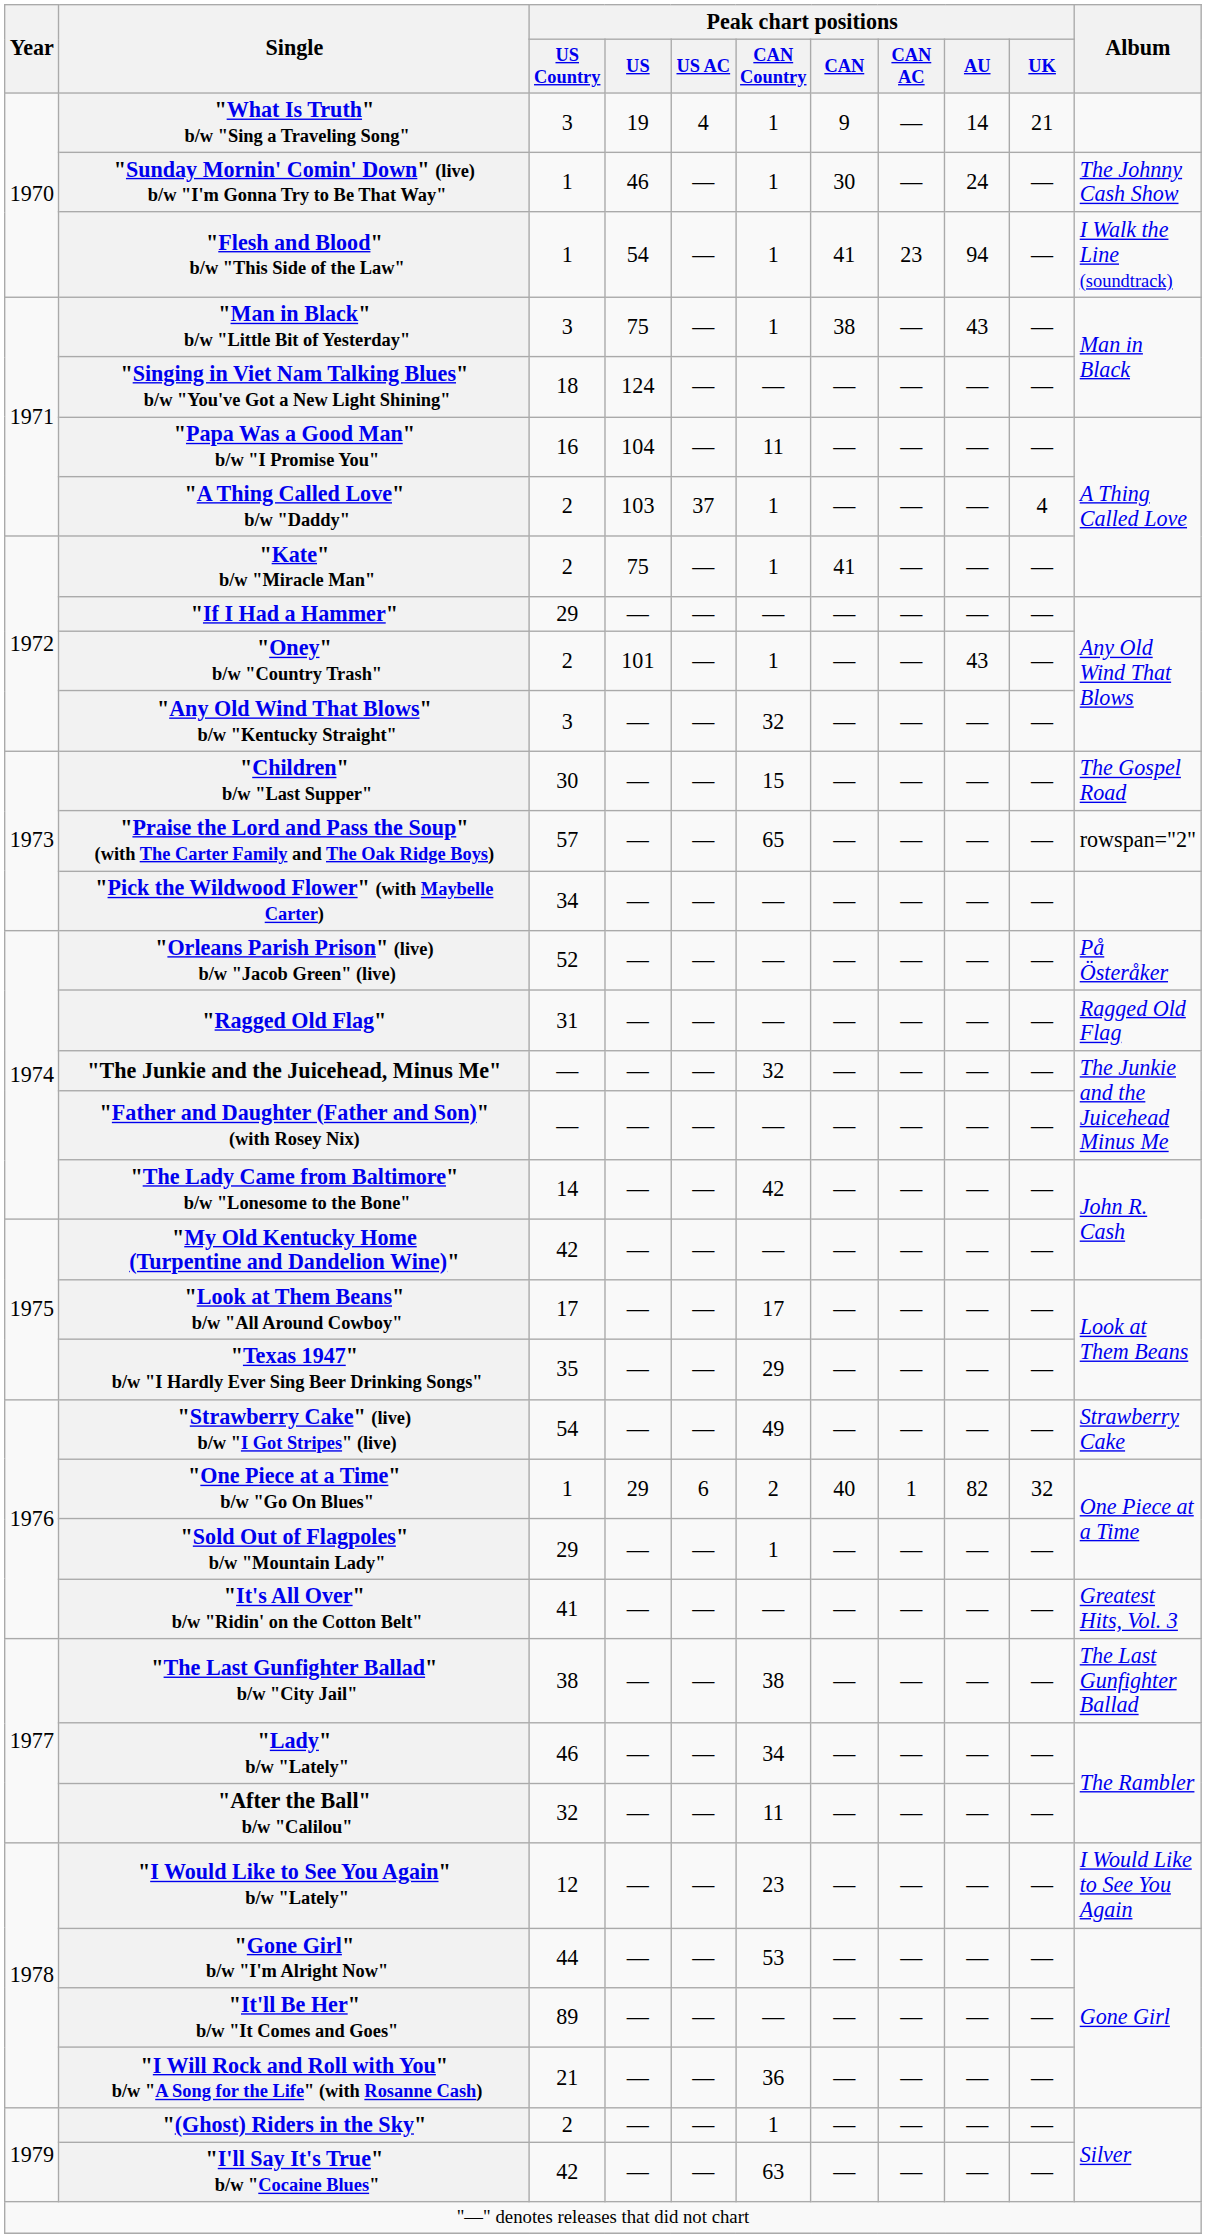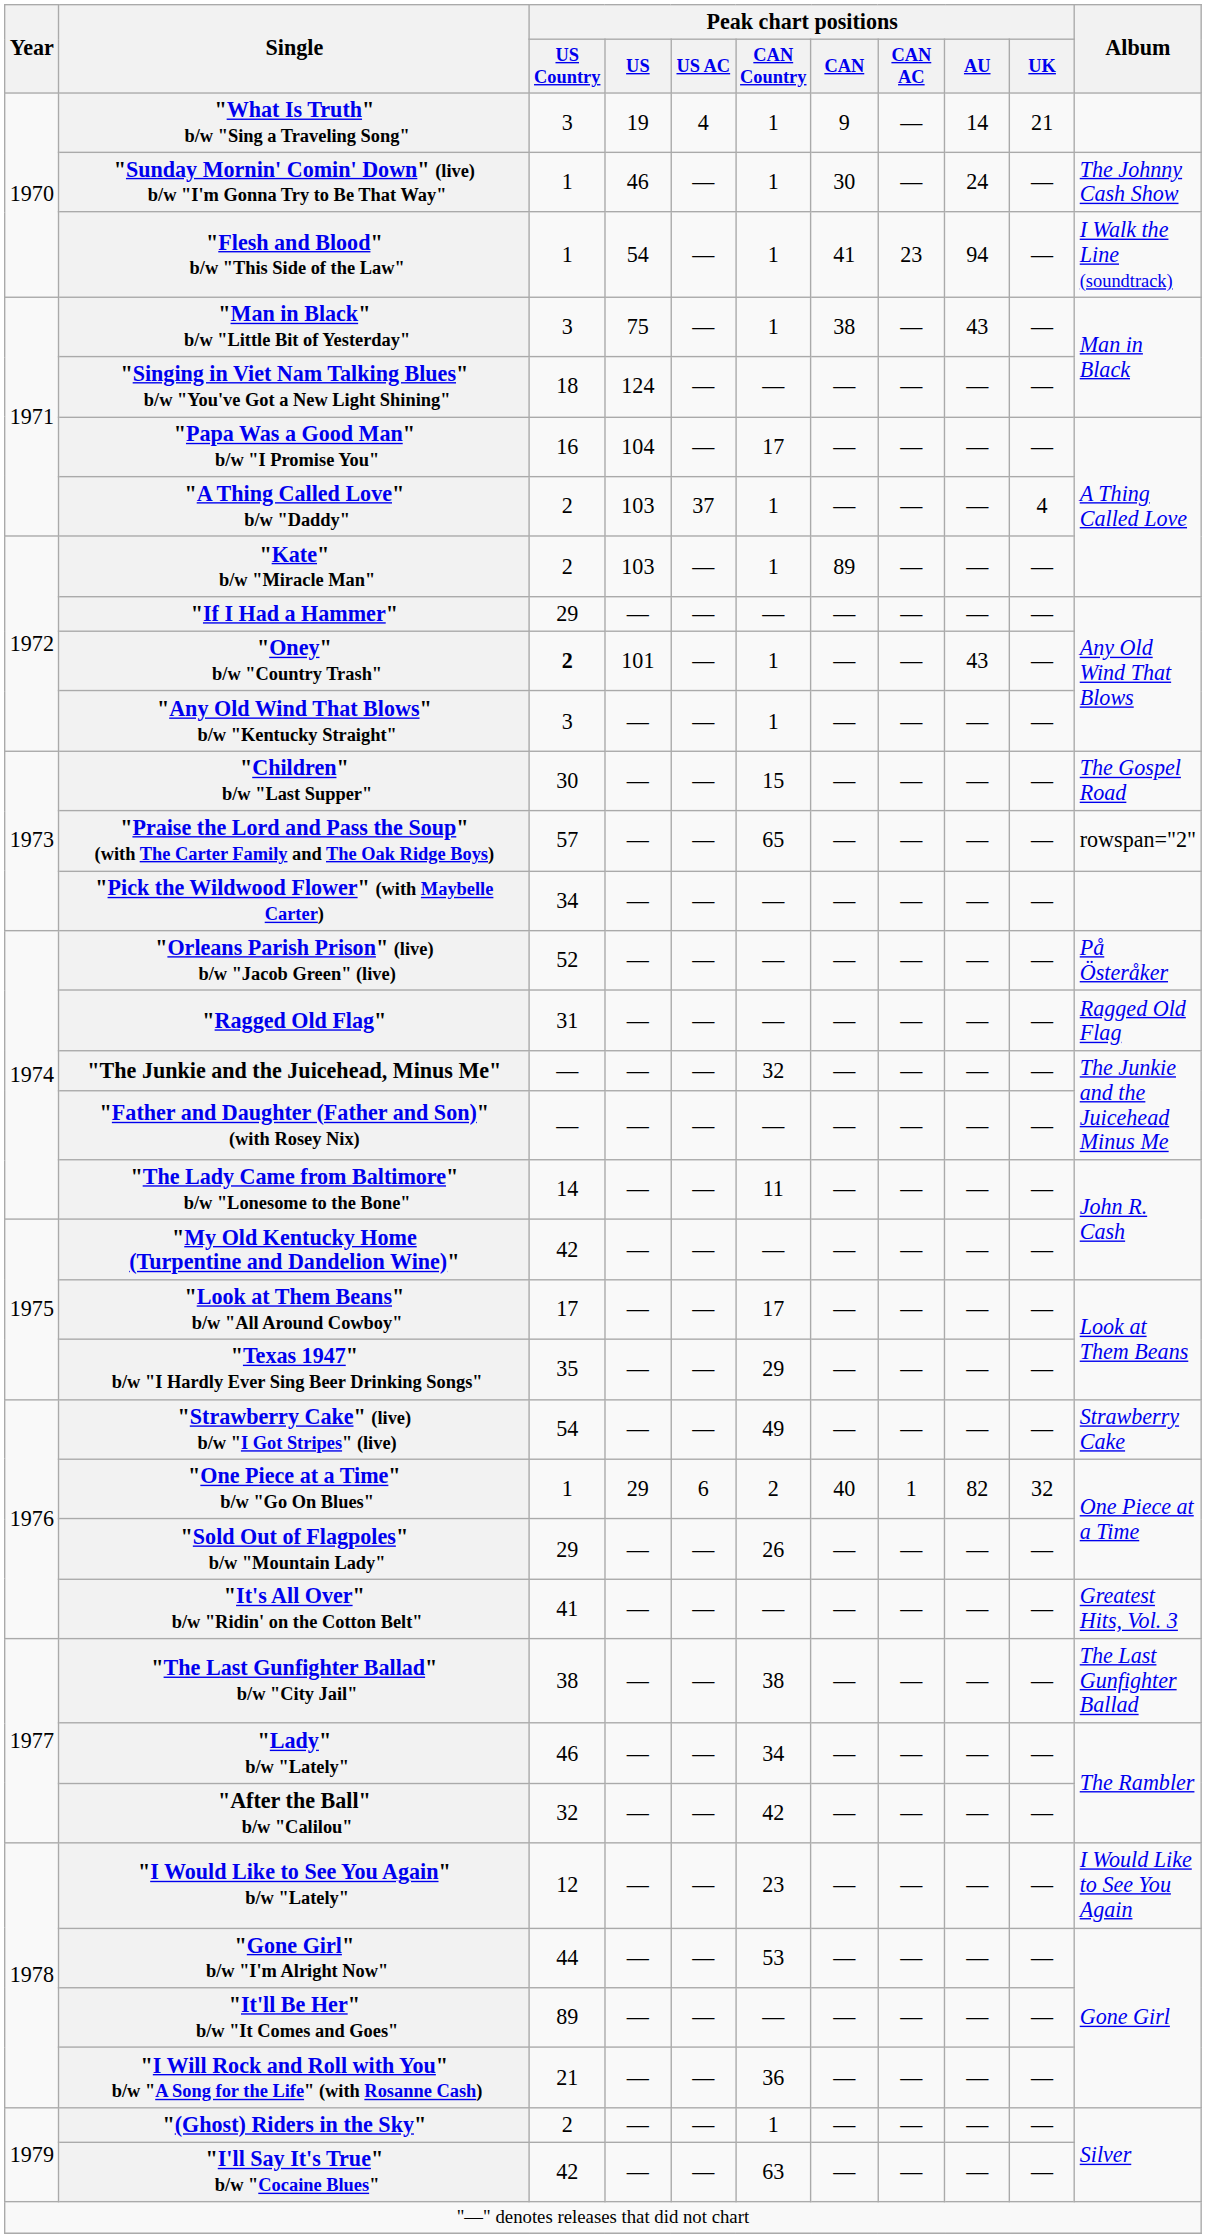(773, 446) 11 -> (773, 446) 17
(638, 566) 75 -> (638, 566) 103
(844, 566) 41 -> (844, 566) 89
(567, 661) normal -> (567, 661) bold
(773, 720) 32 -> (773, 720) 1
(773, 1189) 42 -> (773, 1189) 11
(773, 1548) 1 -> (773, 1548) 26
(773, 1812) 11 -> (773, 1812) 42
